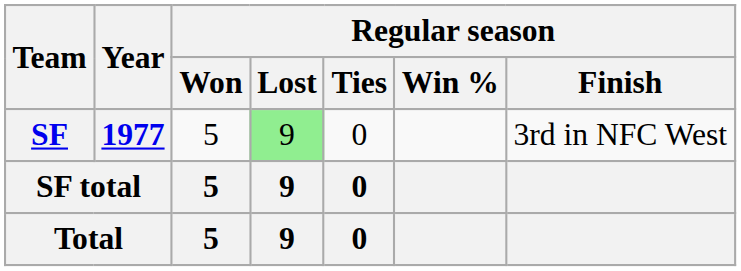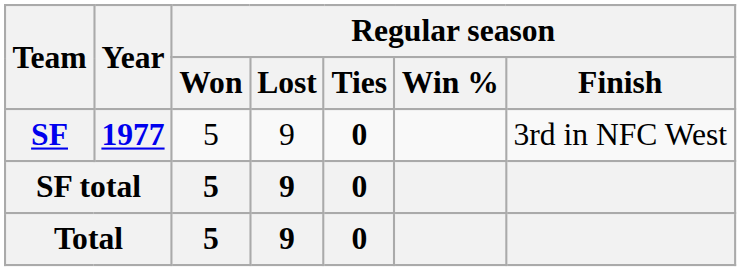(287, 135) lightgreen background -> (287, 135) no background
(359, 135) normal -> (359, 135) bold
